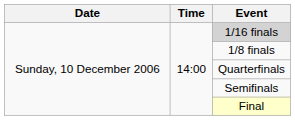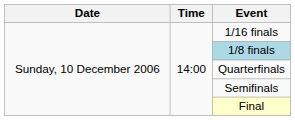(251, 32) lightgrey background -> (251, 32) no background
(251, 50) no background -> (251, 50) lightblue background
